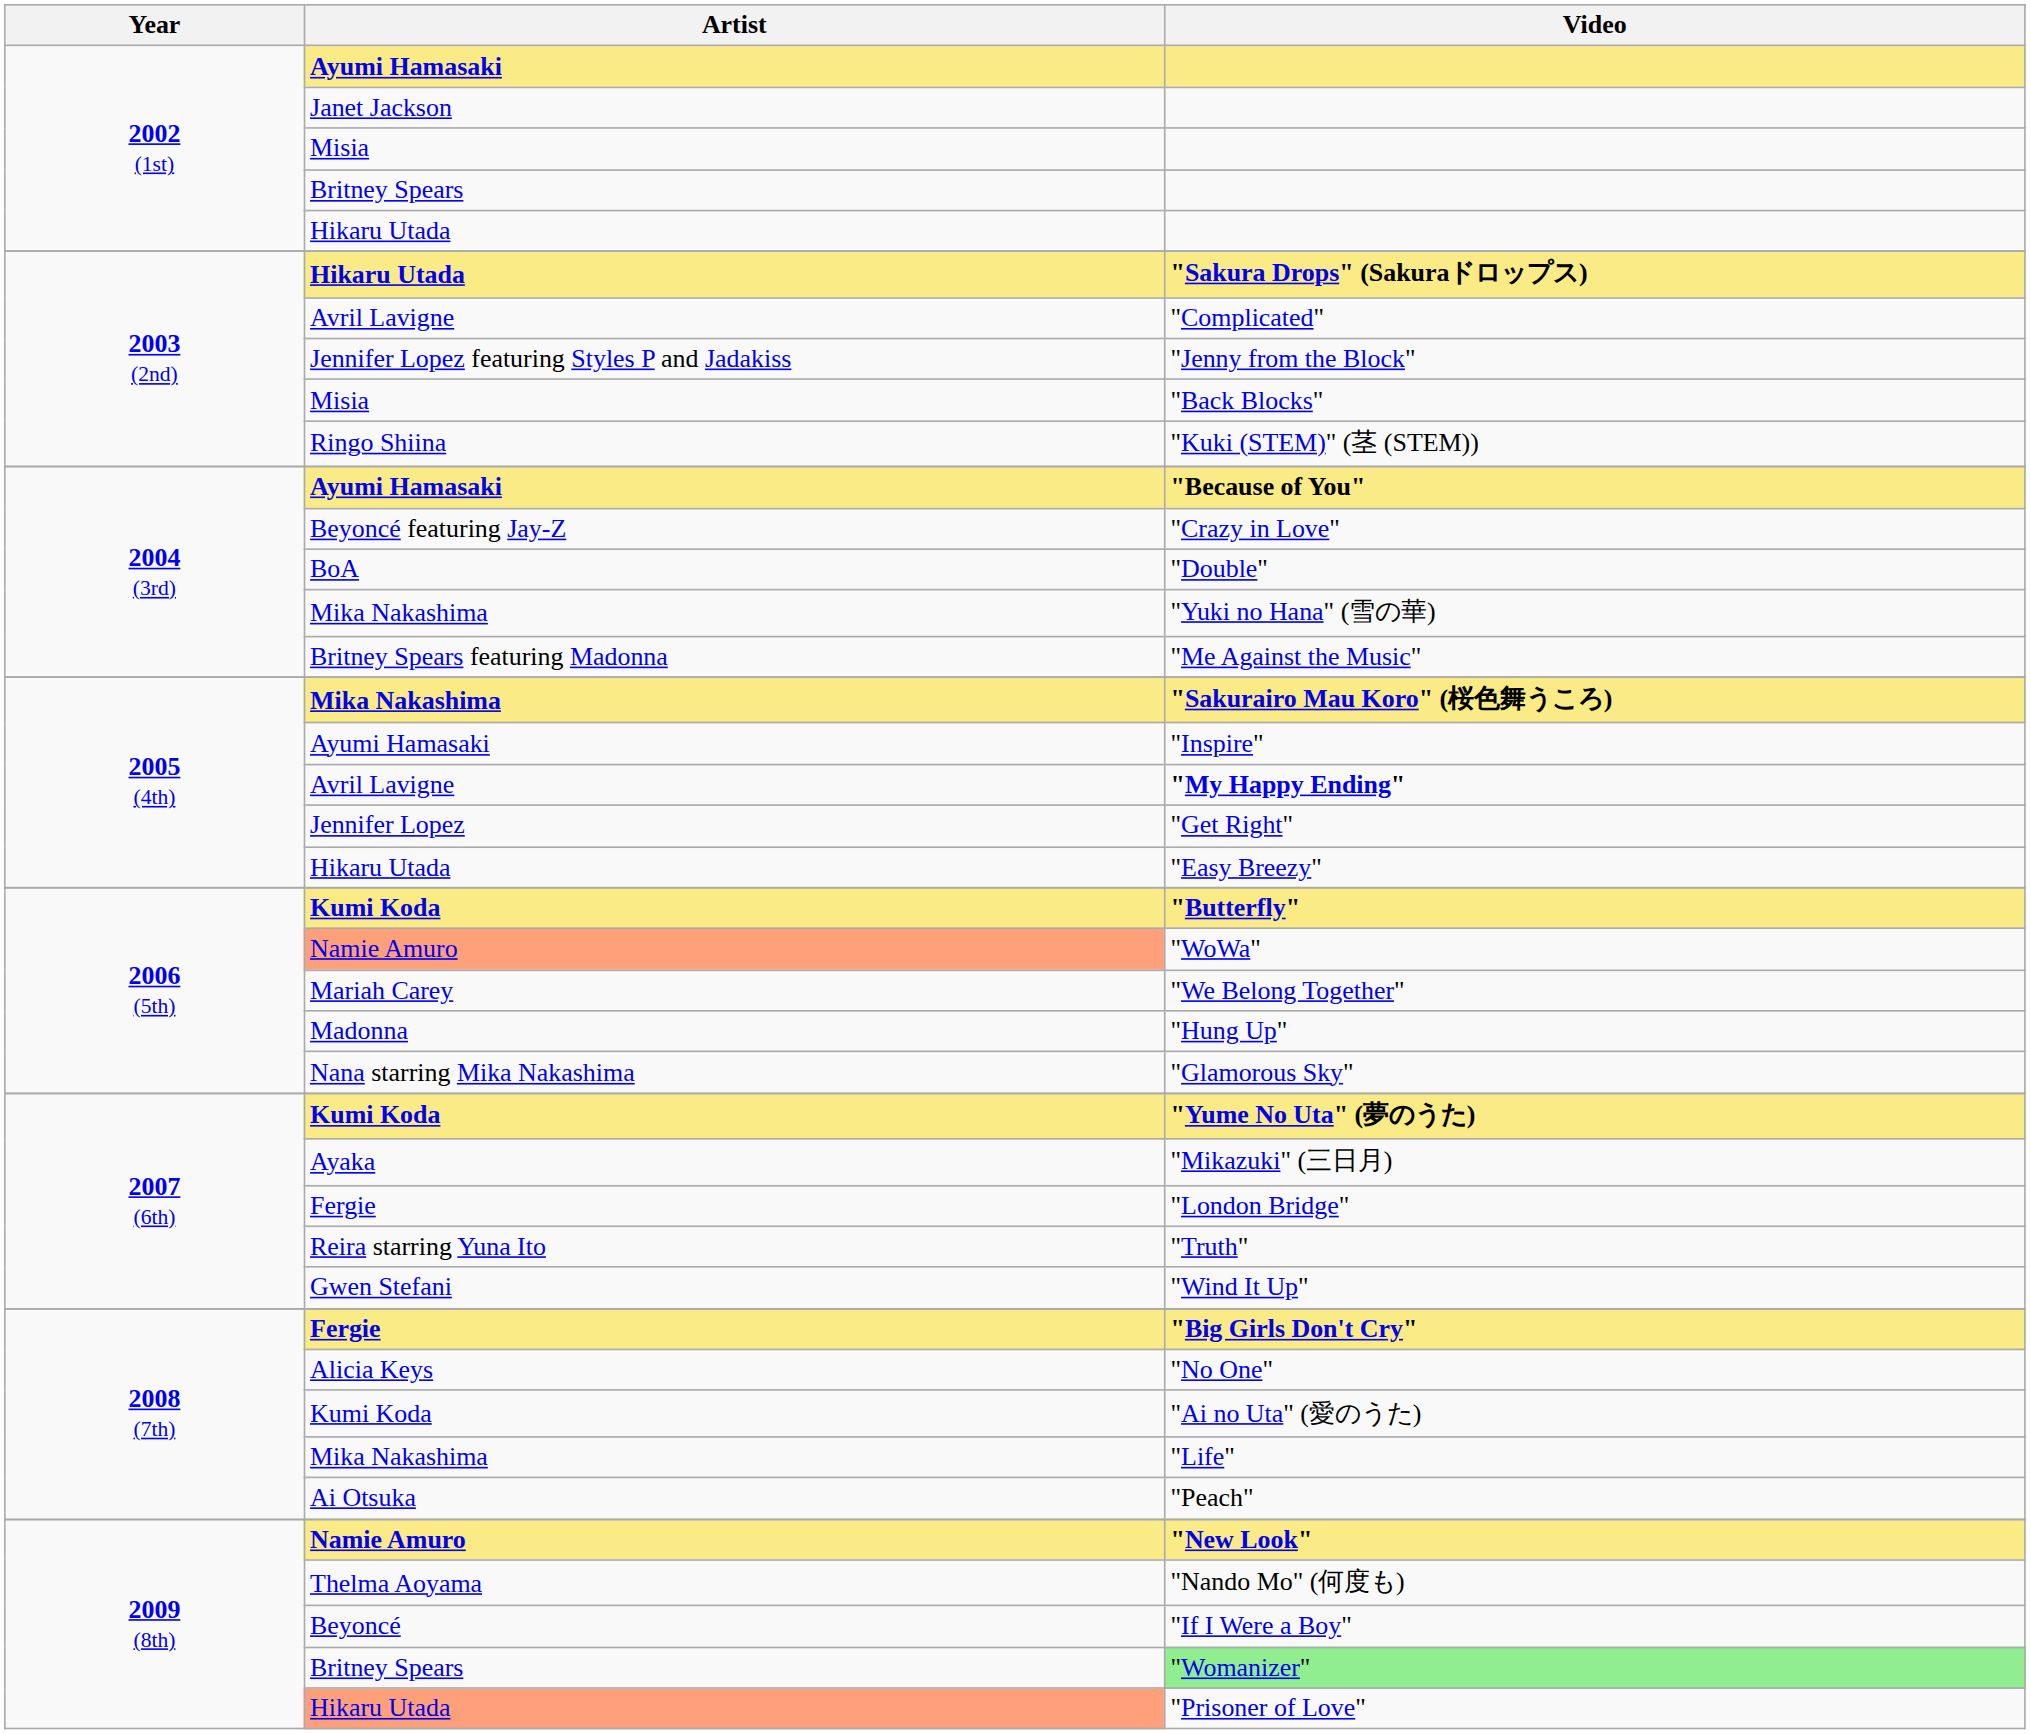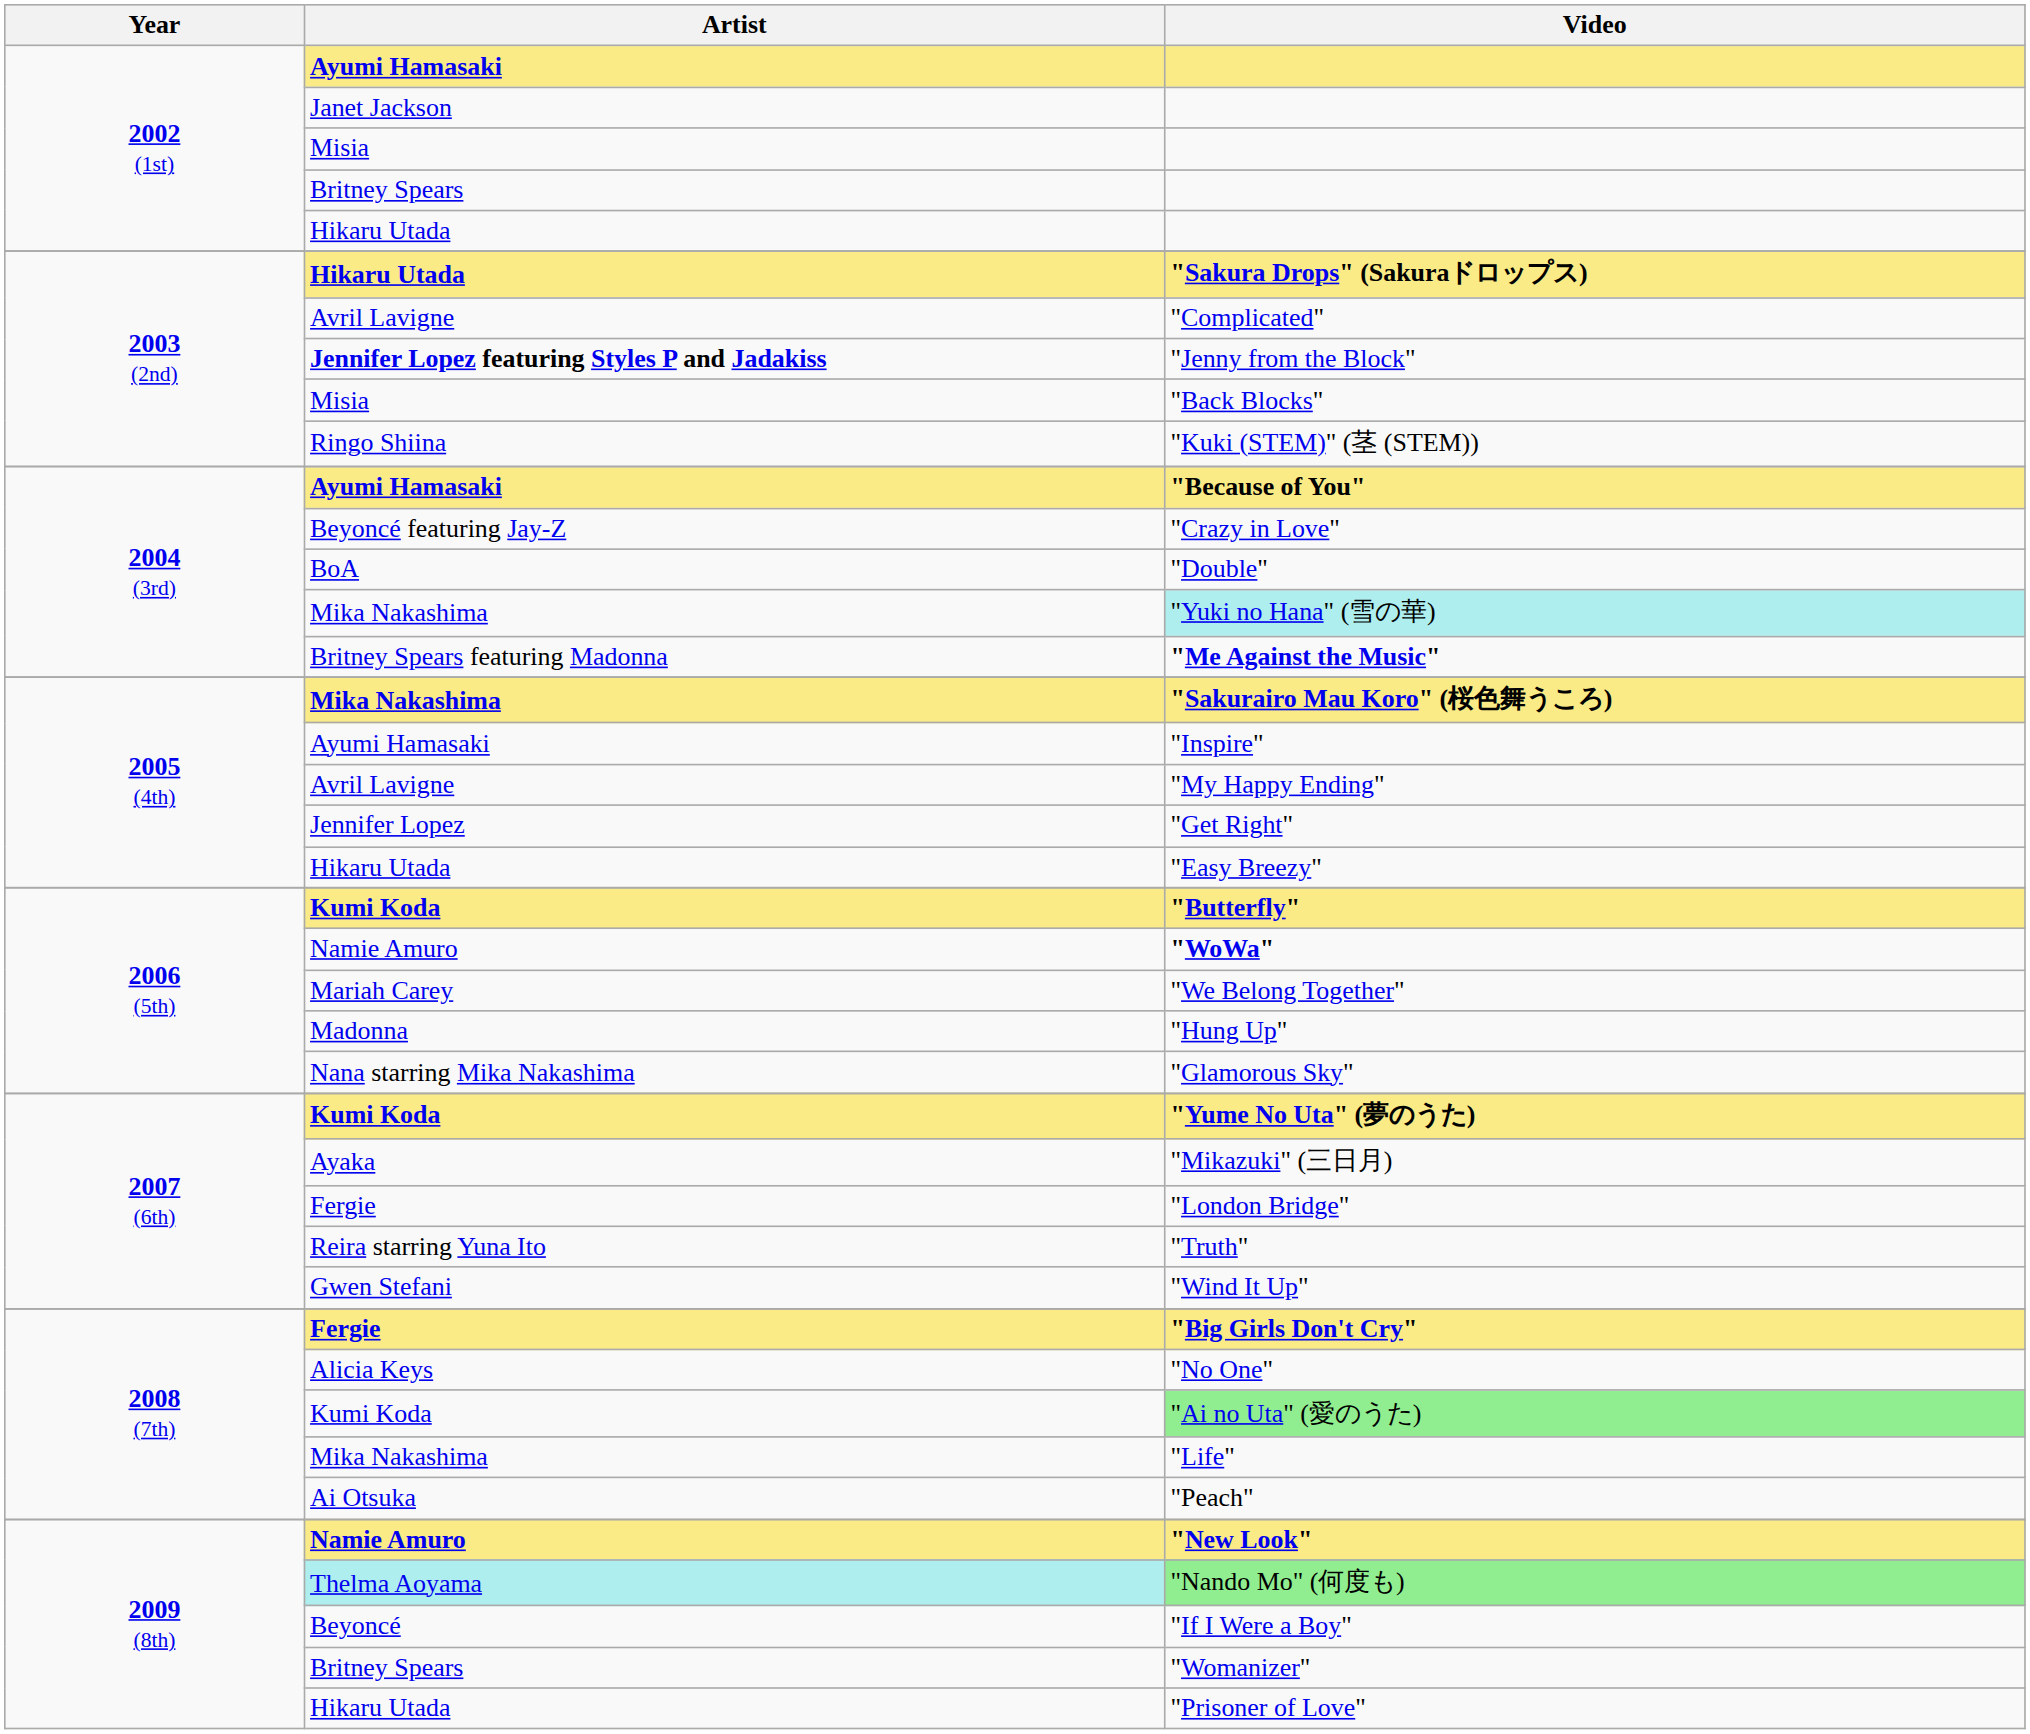(551, 358) normal -> (568, 358) bold
(1303, 611) no background -> (1303, 611) paleturquoise background
(1296, 656) normal -> (1305, 656) bold
(1288, 784) bold -> (1278, 784) normal
(384, 948) lightsalmon background -> (384, 948) no background
(1216, 948) normal -> (1222, 948) bold
(1296, 1412) no background -> (1296, 1412) lightgreen background
(396, 1582) no background -> (396, 1582) paleturquoise background
(1288, 1581) no background -> (1288, 1581) lightgreen background
(1240, 1667) lightgreen background -> (1240, 1667) no background
(380, 1708) lightsalmon background -> (380, 1708) no background
